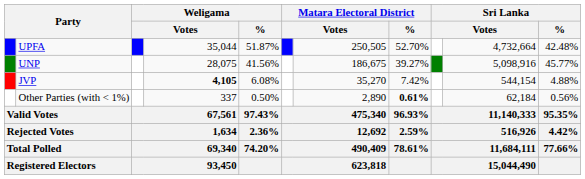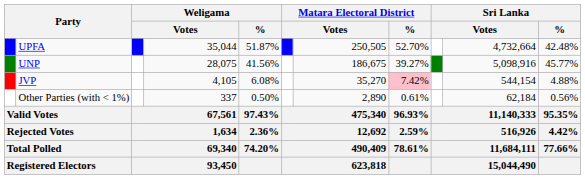(225, 81) bold -> (225, 81) normal
(415, 81) no background -> (415, 81) pink background
(414, 98) bold -> (415, 98) normal
